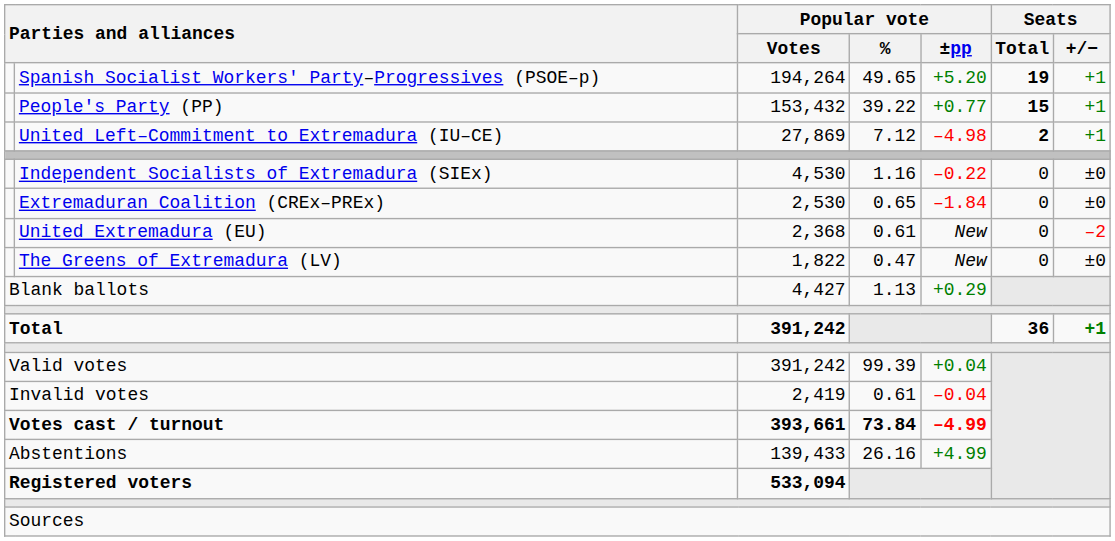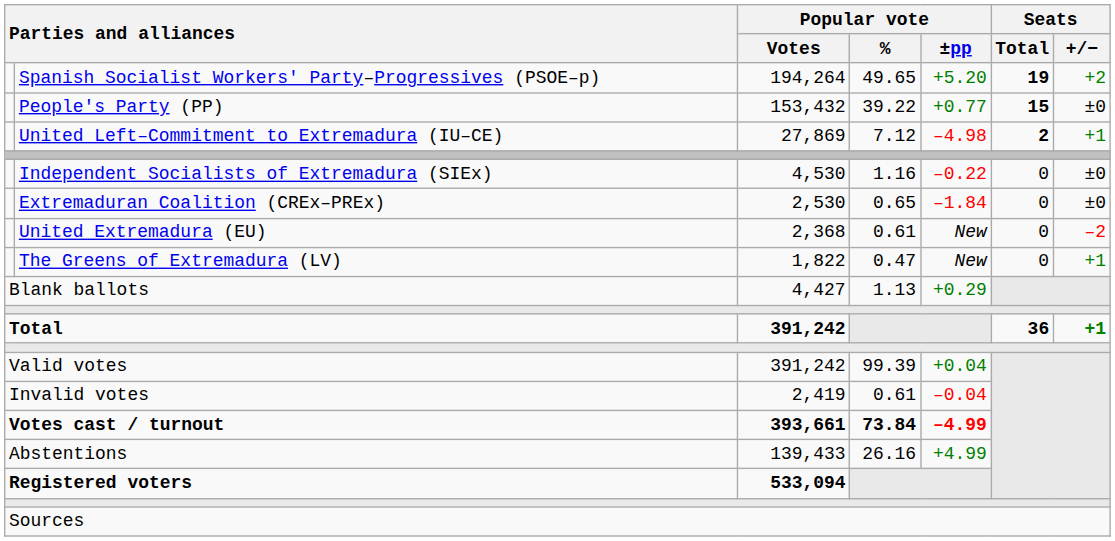(1095, 78) +1 -> (1095, 78) +2
(1095, 107) +1 -> (1095, 107) ±0
(1095, 262) ±0 -> (1095, 262) +1
